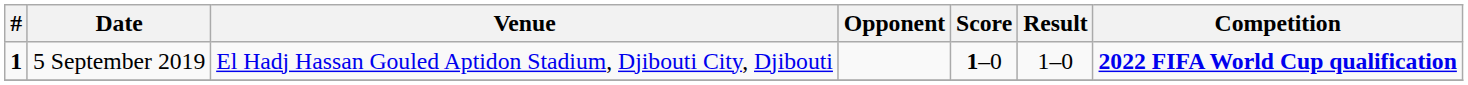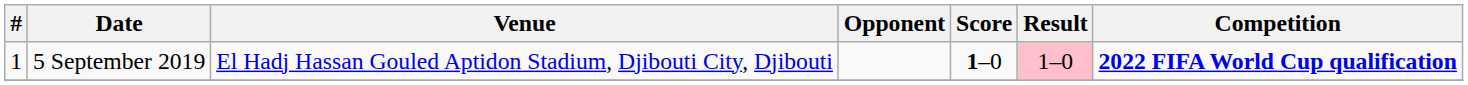(16, 60) bold -> (16, 60) normal
(1055, 60) no background -> (1055, 60) pink background
